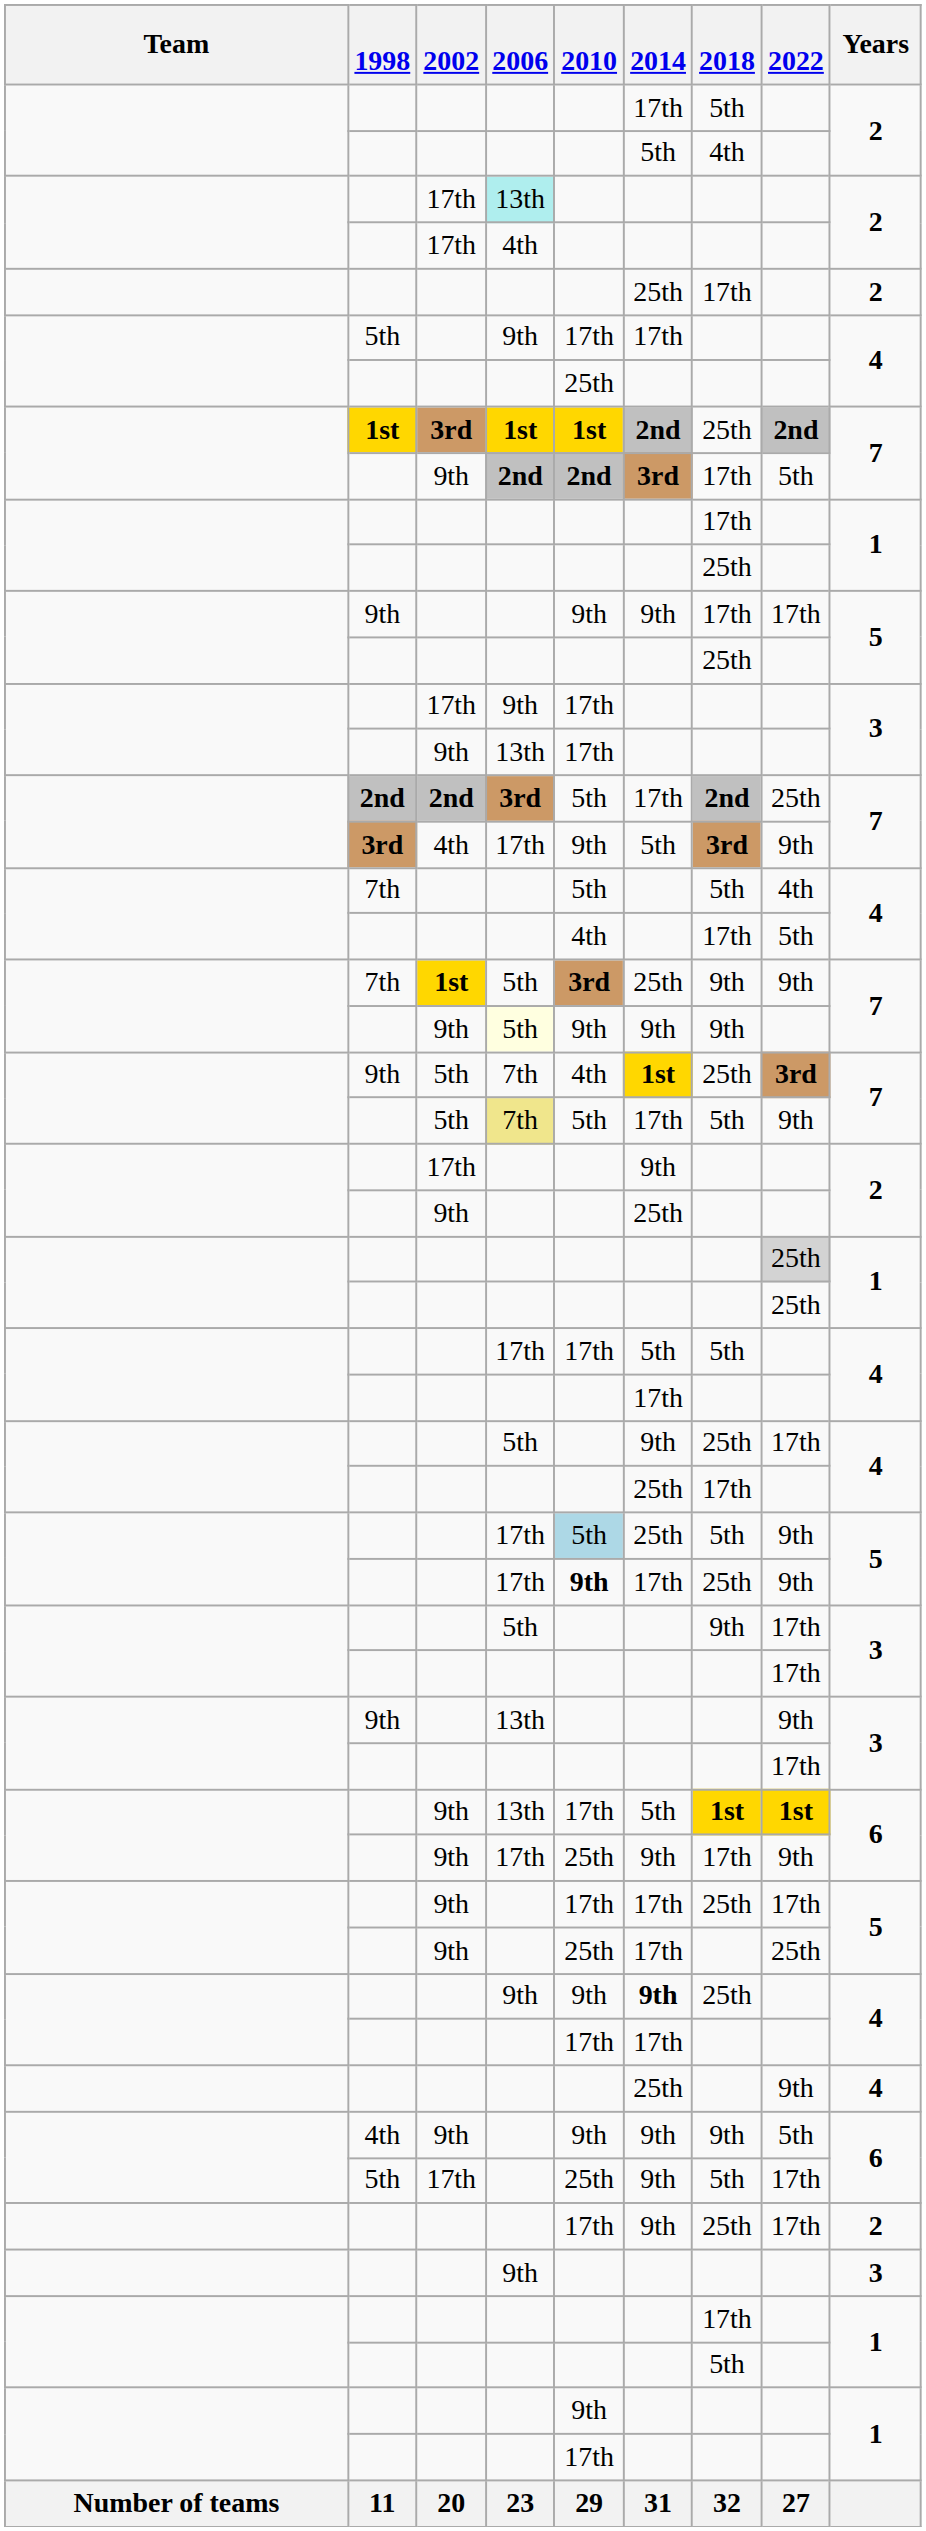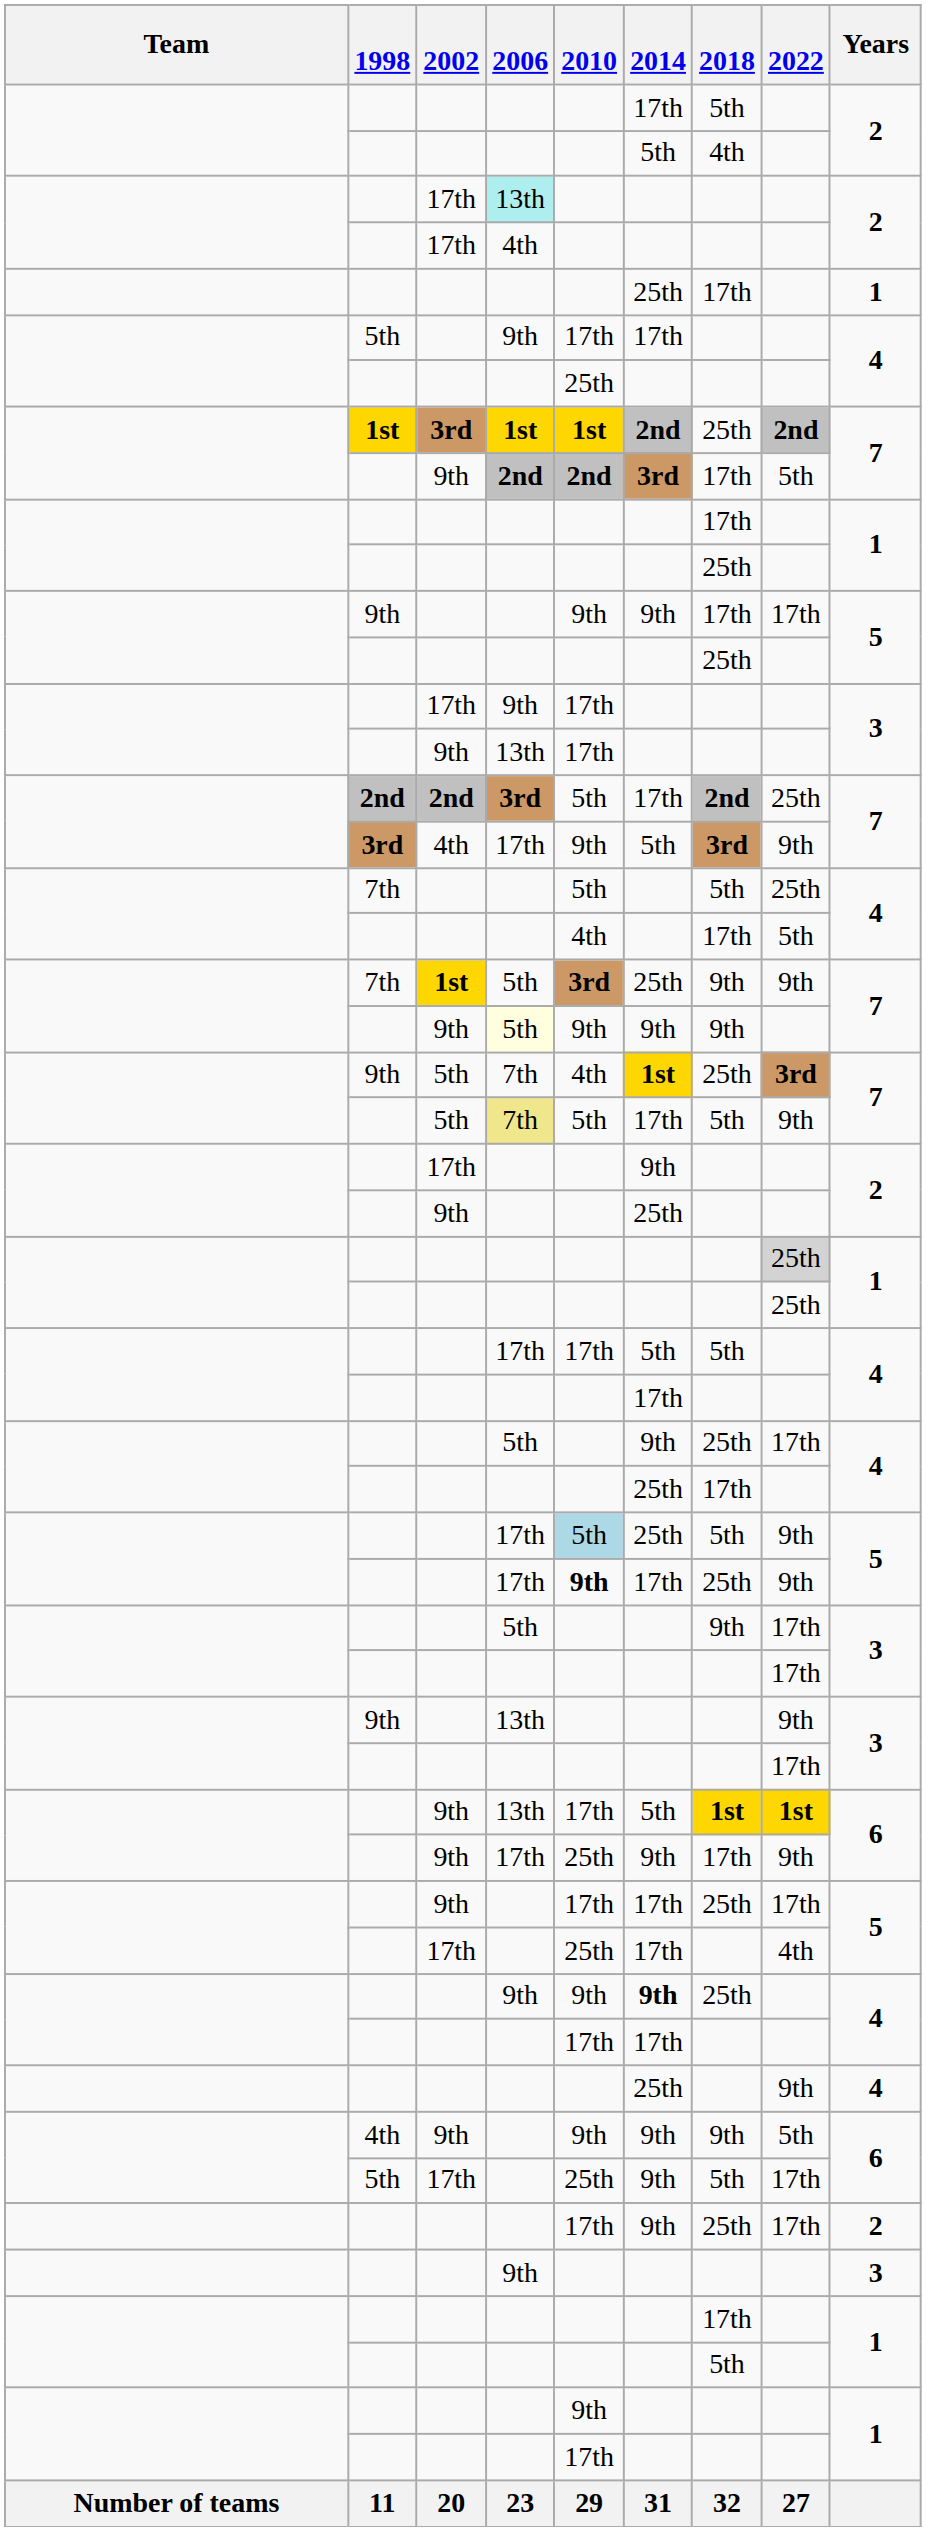(876, 291) 2 -> (876, 291) 1
(796, 890) 4th -> (796, 890) 25th
(451, 1949) 9th -> (451, 1949) 17th
(796, 1949) 25th -> (796, 1949) 4th
